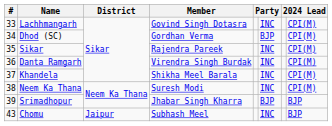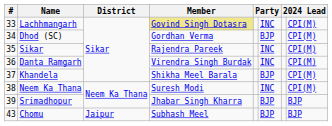(199, 24) no background -> (199, 24) khaki background
(267, 75) INC -> (267, 75) BJP
(267, 114) INC -> (267, 114) BJP
